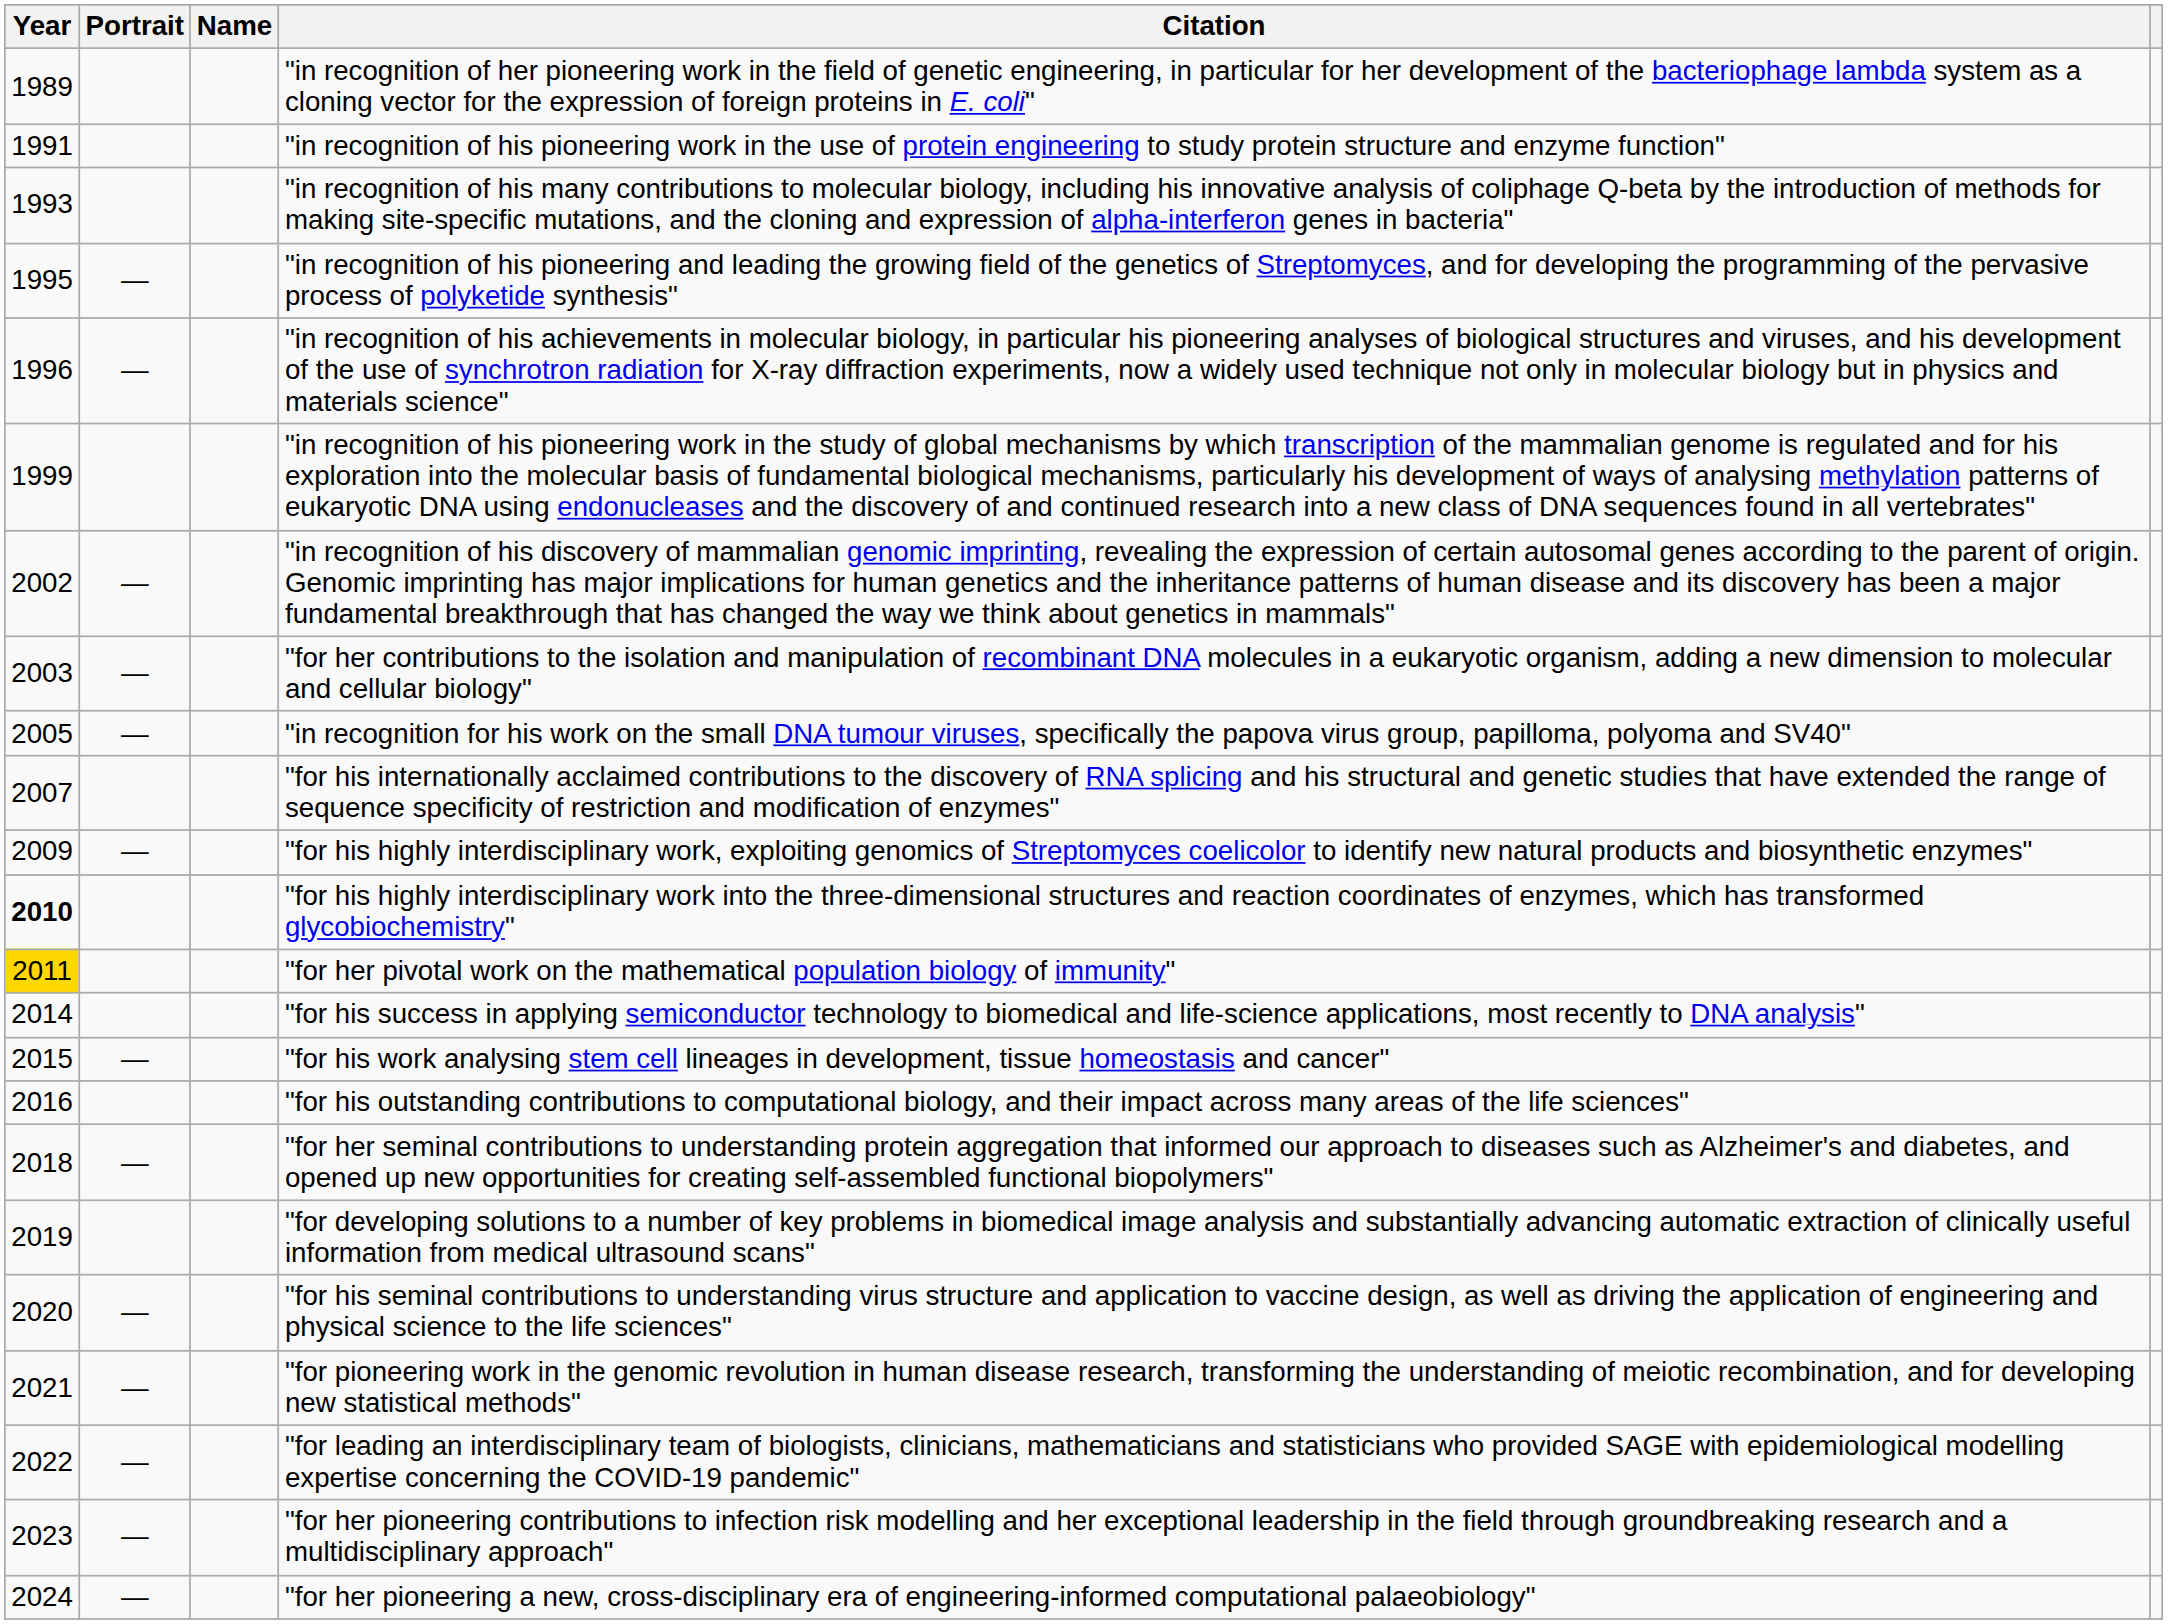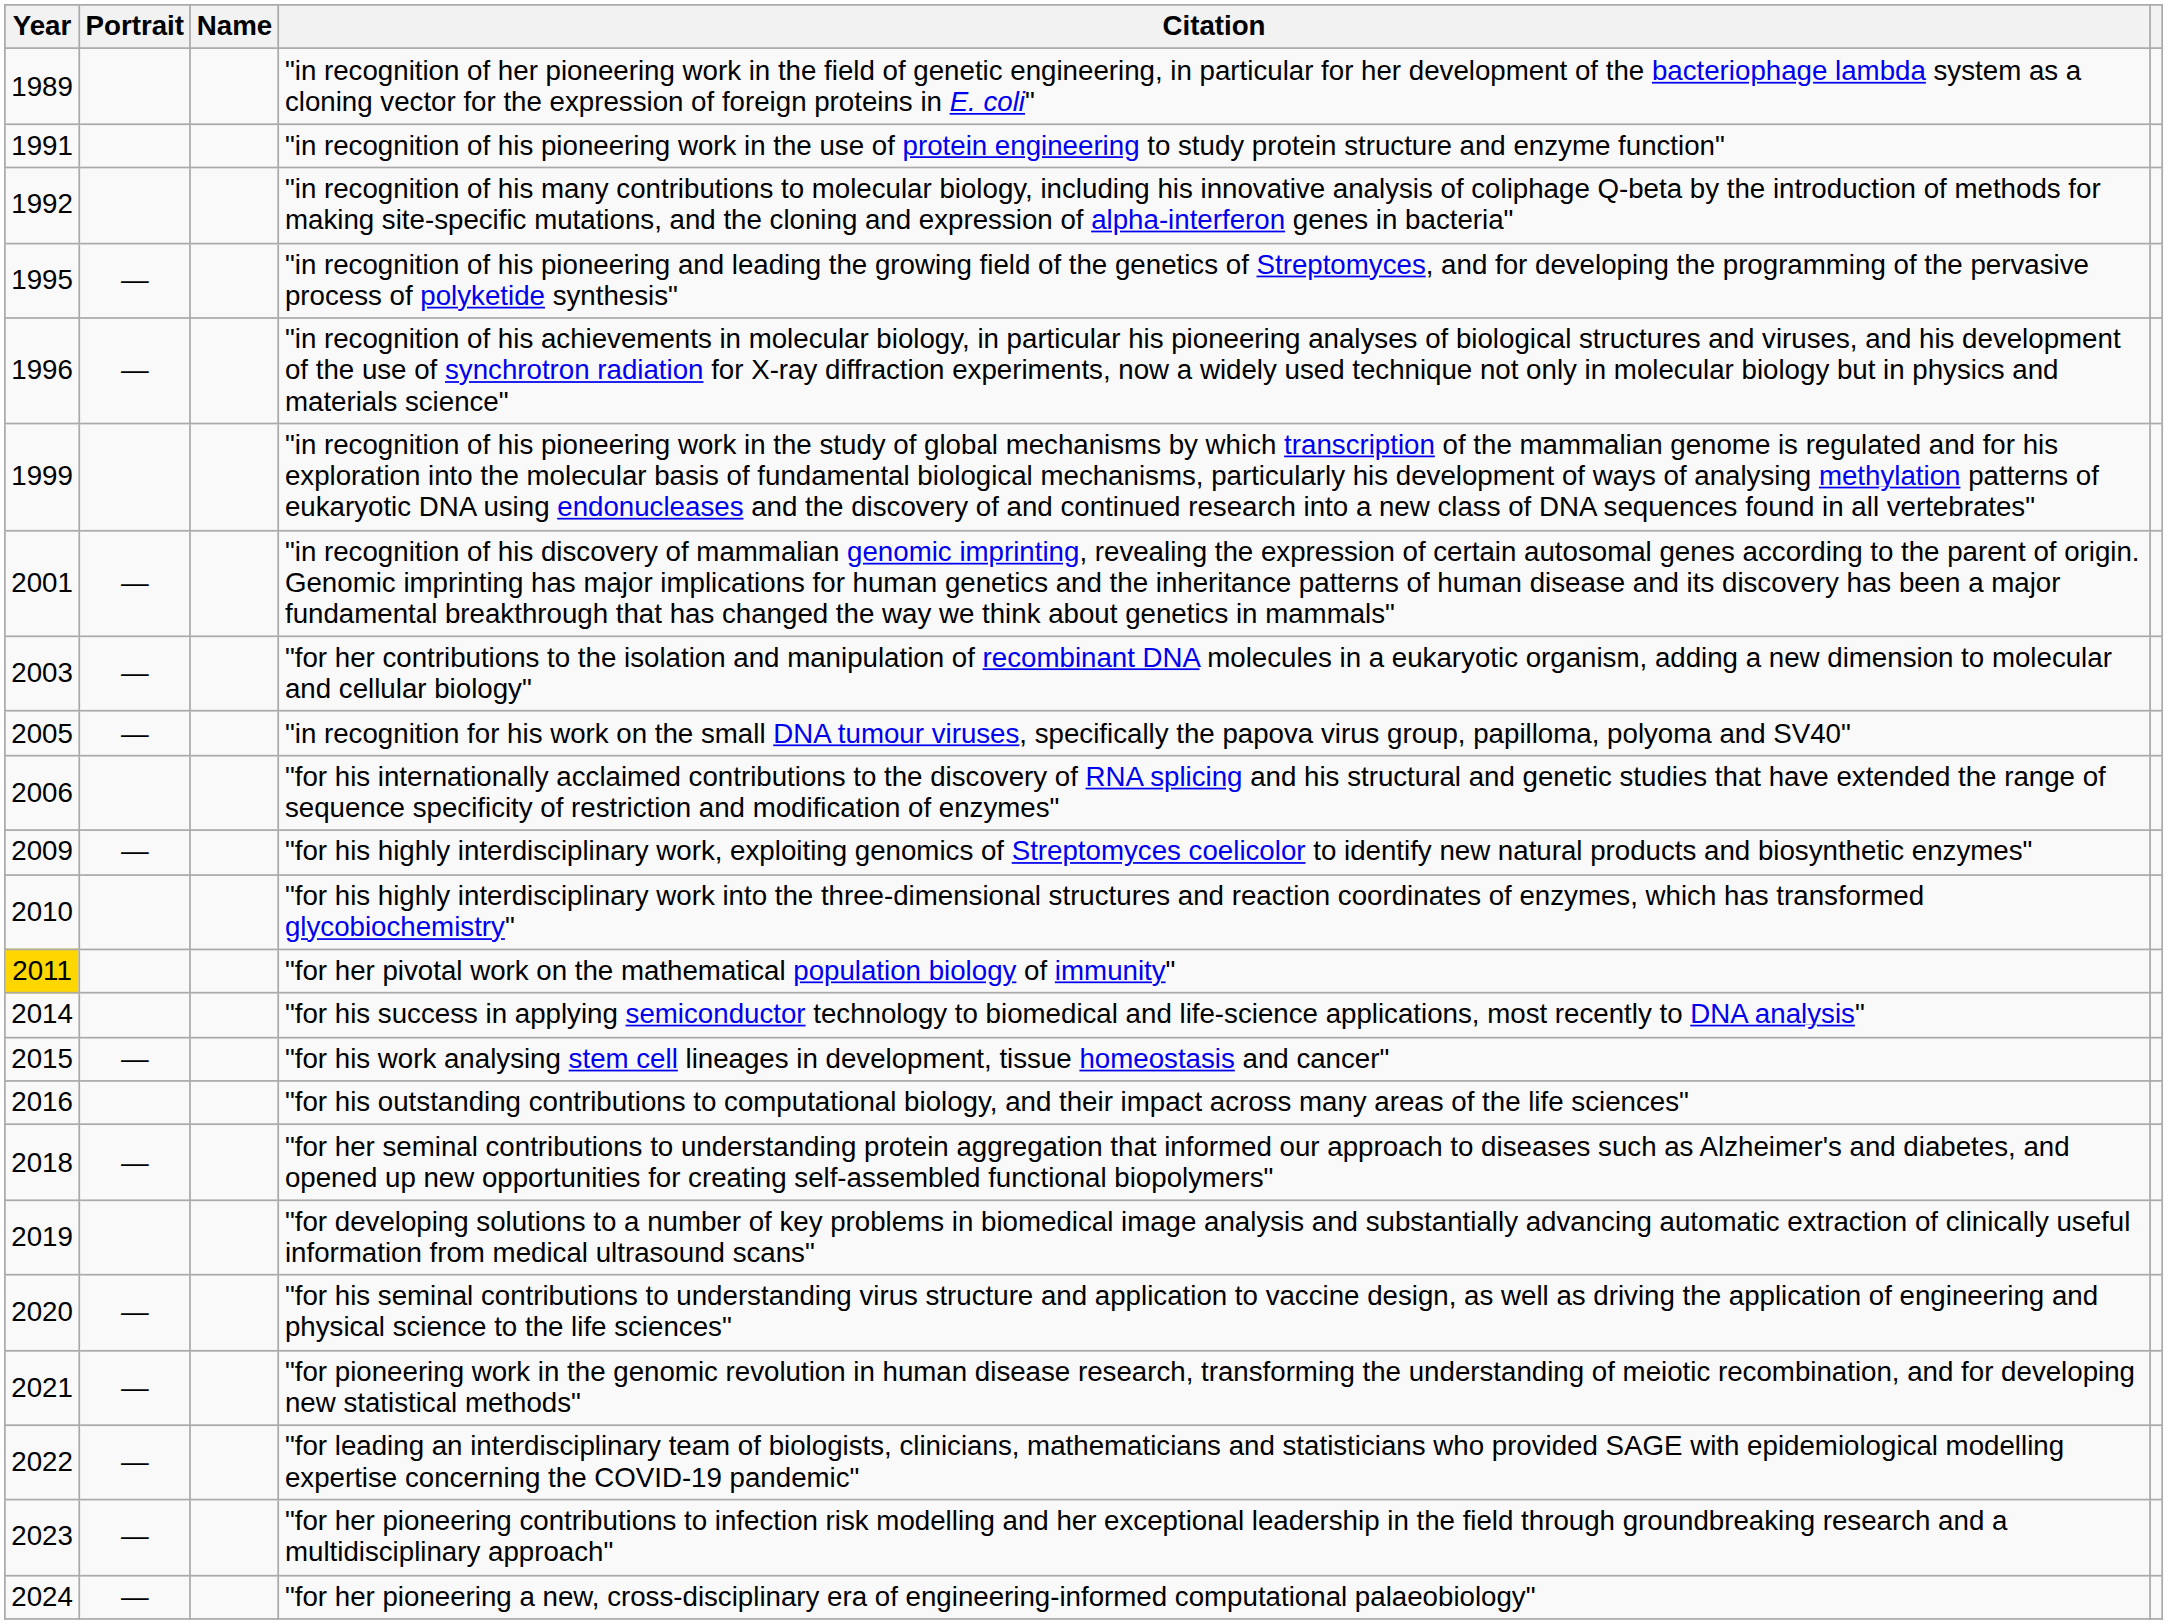(42, 204) 1993 -> (42, 204) 1992
(42, 582) 2002 -> (42, 582) 2001
(42, 792) 2007 -> (42, 792) 2006
(42, 911) bold -> (42, 911) normal
